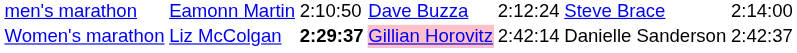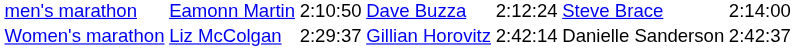(332, 36) bold -> (331, 36) normal
(431, 36) pink background -> (429, 36) no background
